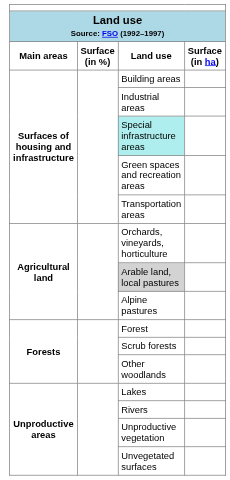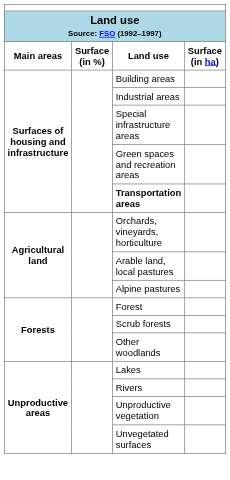(149, 136) paleturquoise background -> (143, 125) no background
(151, 209) normal -> (148, 198) bold
(150, 277) lightgrey background -> (145, 266) no background
